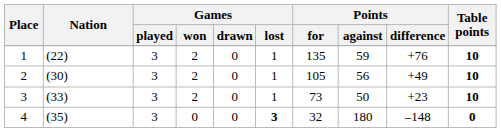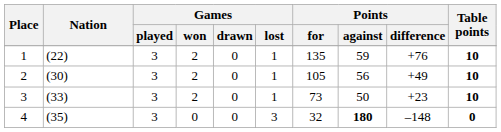(274, 117) bold -> (274, 117) normal
(363, 117) normal -> (363, 117) bold
